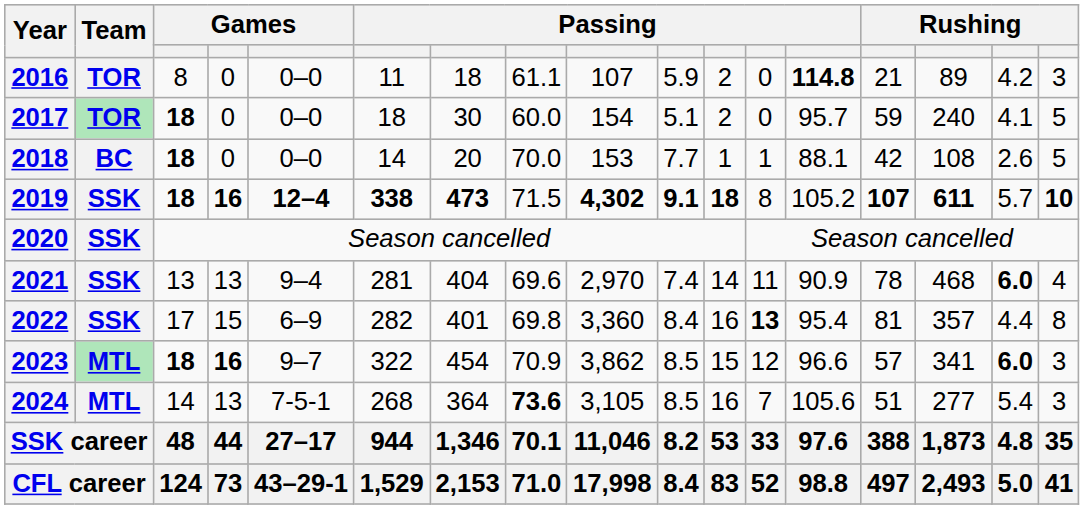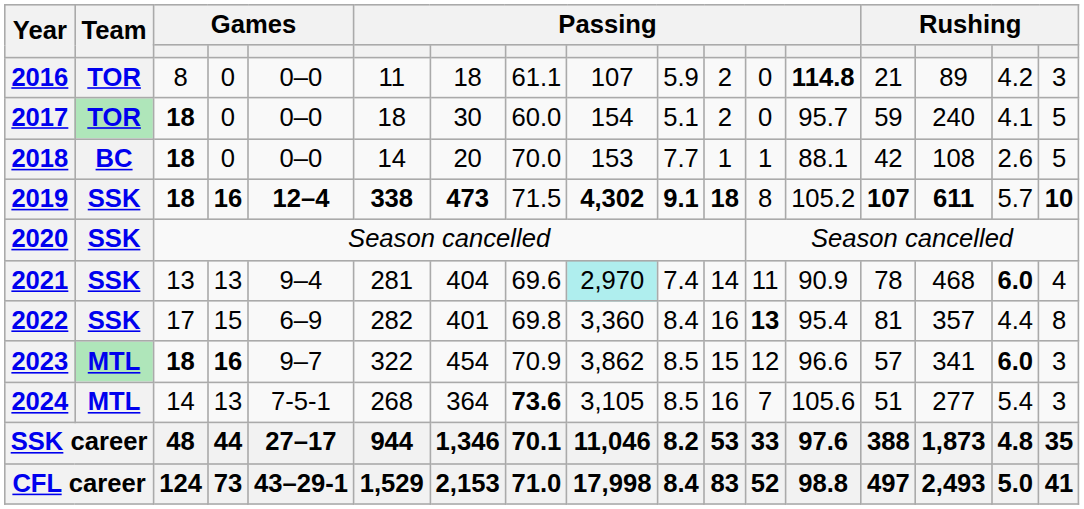(612, 280) no background -> (612, 280) paleturquoise background
